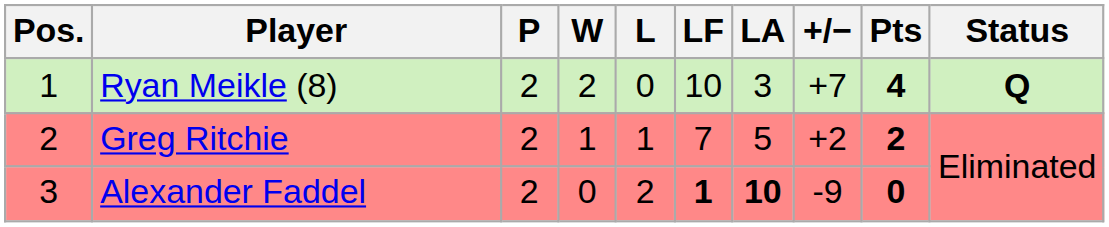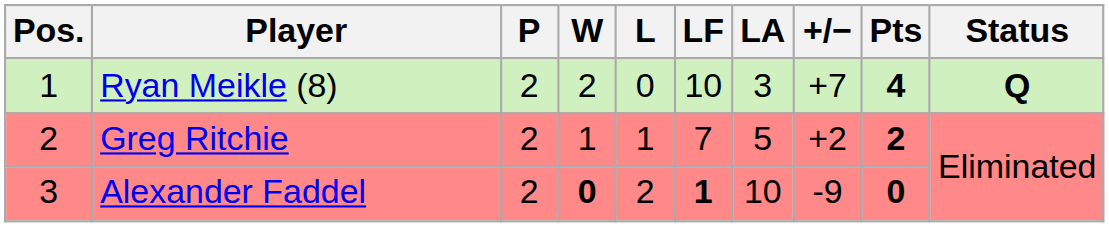(587, 192) normal -> (587, 192) bold
(763, 192) bold -> (763, 192) normal
